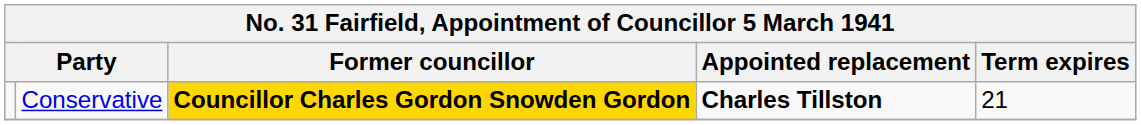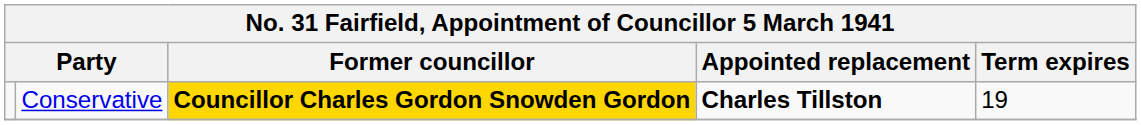(995, 100) 21 -> (995, 100) 19
